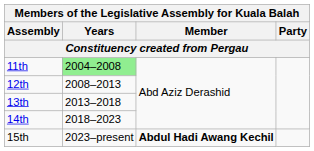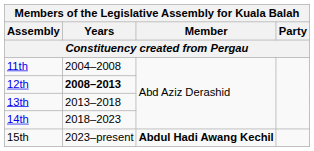(93, 66) lightgreen background -> (93, 66) no background
(93, 84) normal -> (93, 84) bold
